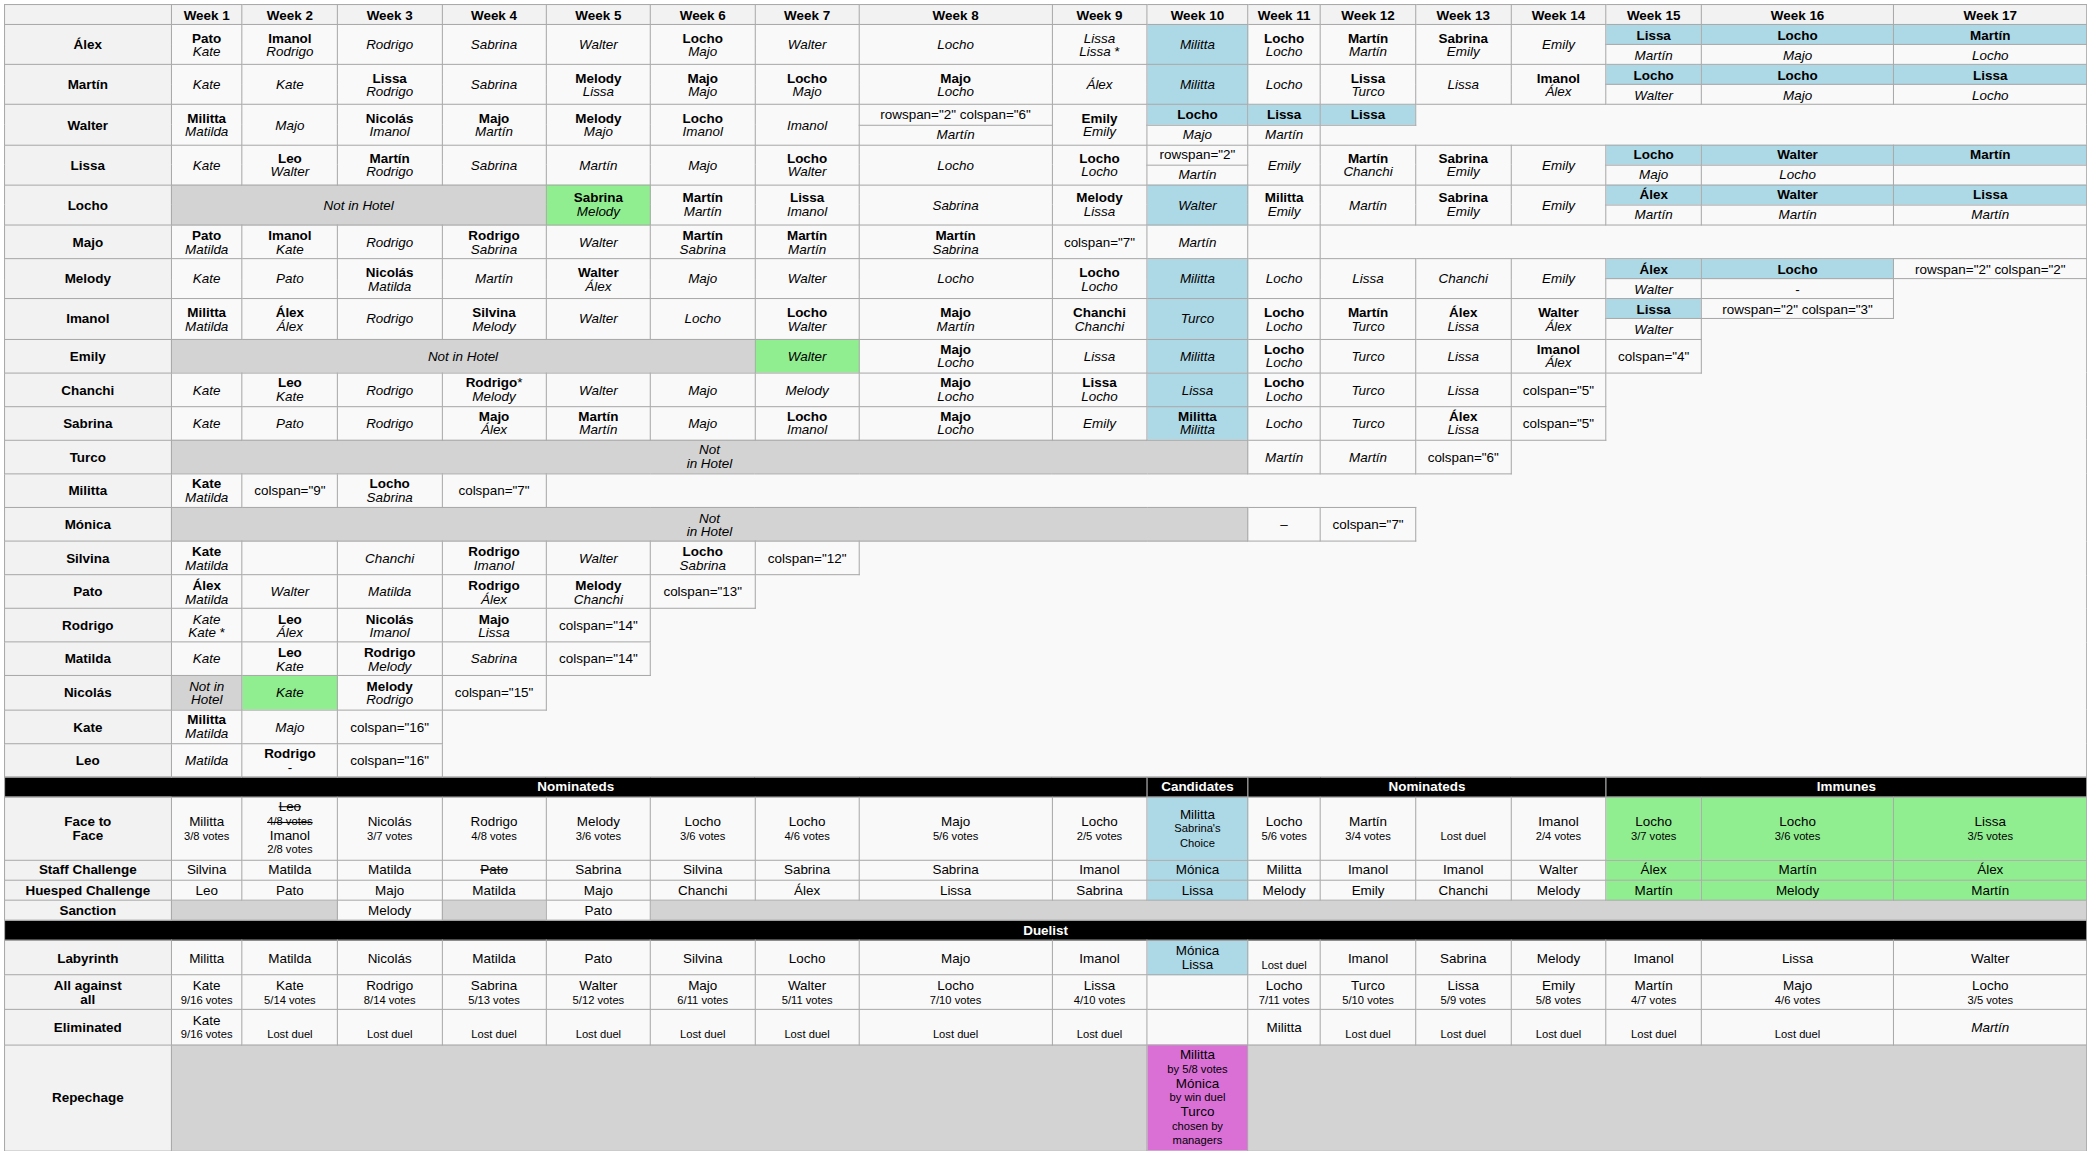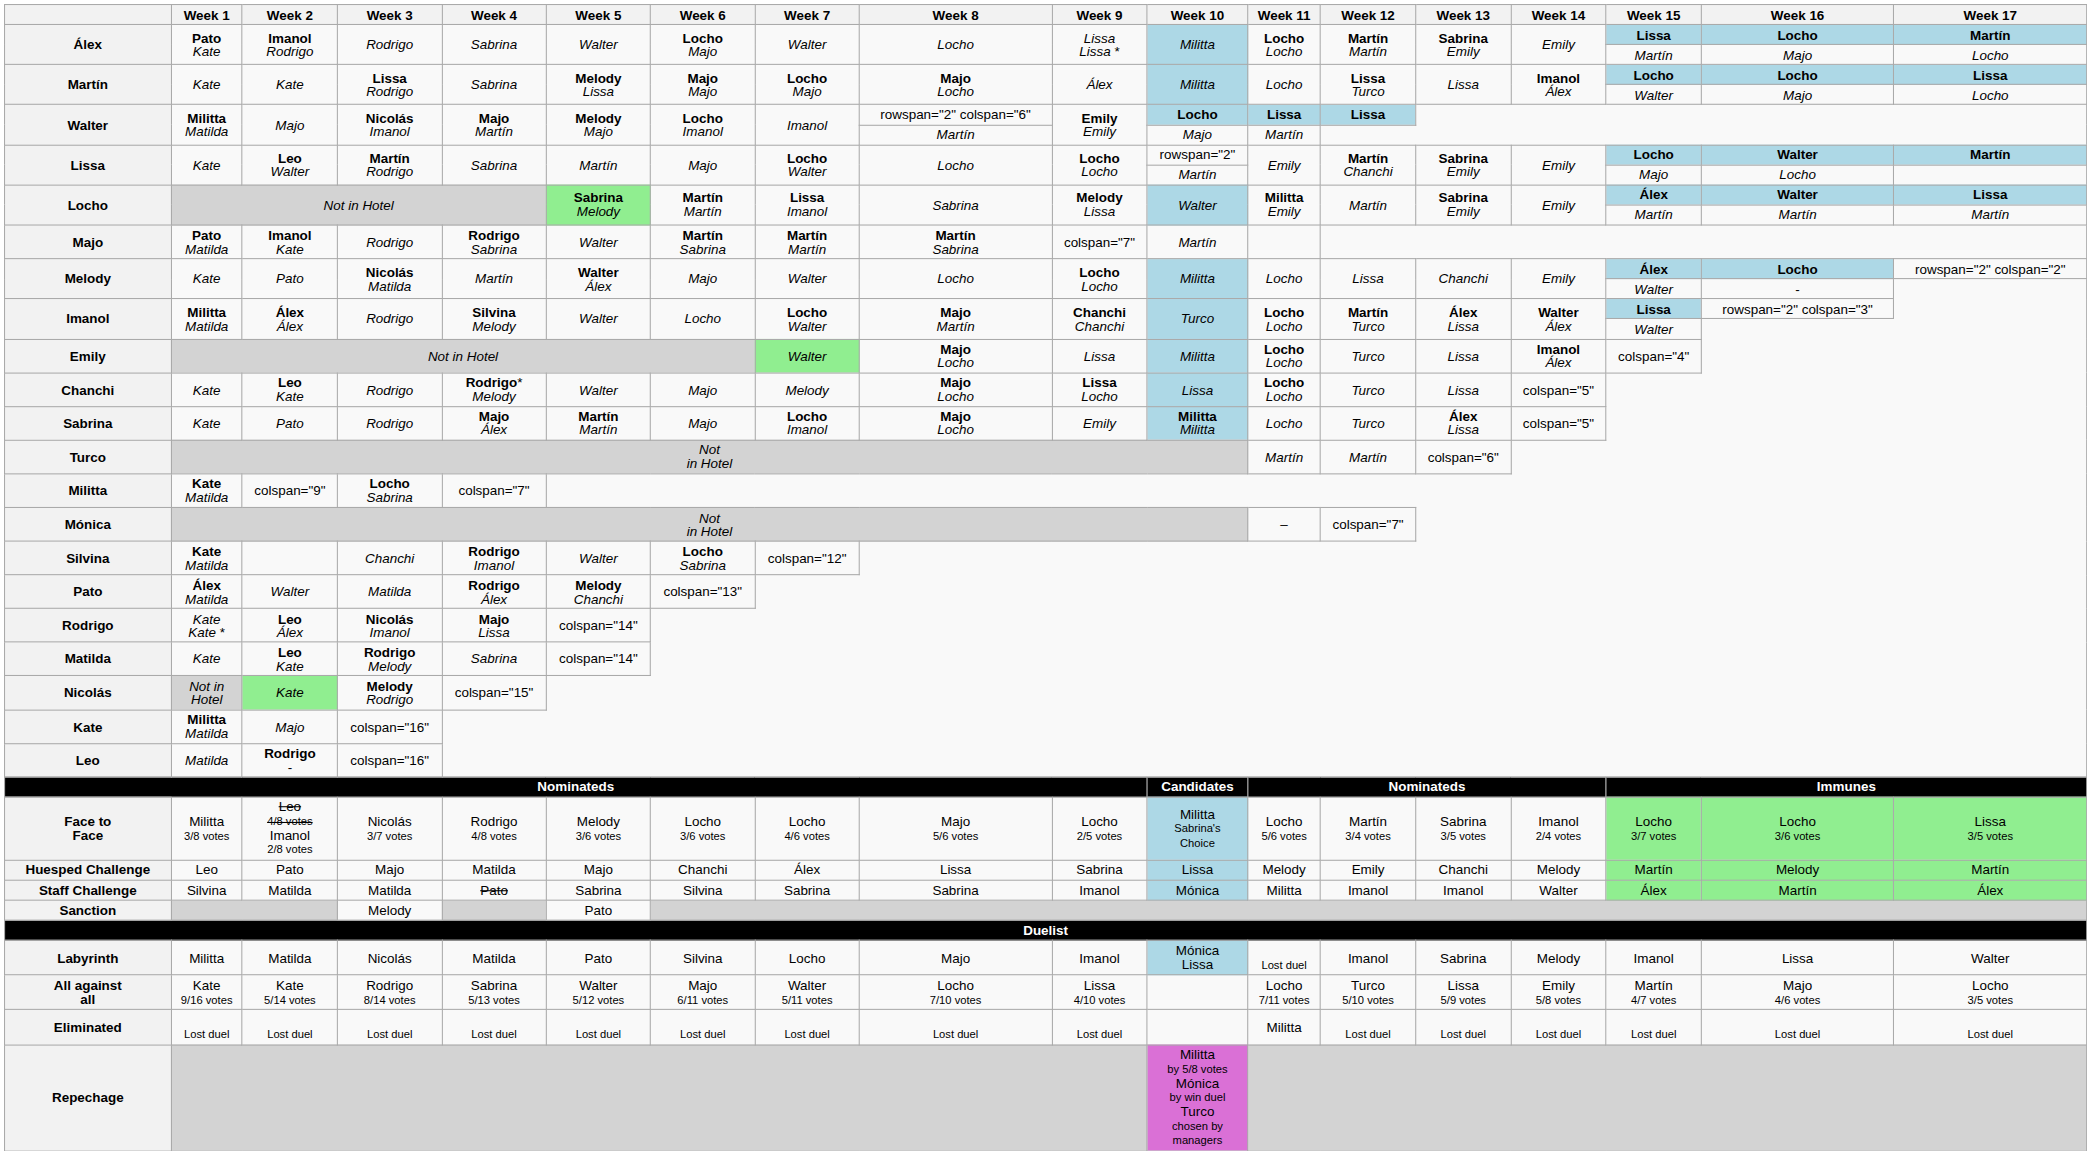(1463, 835) Lost duel -> (1463, 827) Sabrina 3/5 votes
rows swapped: (88, 870) <-> (88, 890)
(207, 1026) Kate 9/16 votes -> (207, 1034) Lost duel
(1990, 1027) Martín -> (1990, 1034) Lost duel
